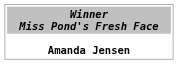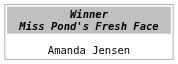(89, 50) bold -> (89, 50) normal
